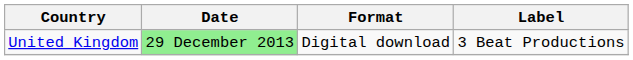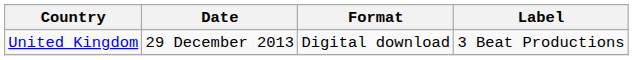(220, 42) lightgreen background -> (220, 42) no background
